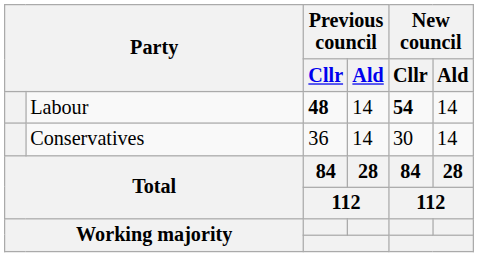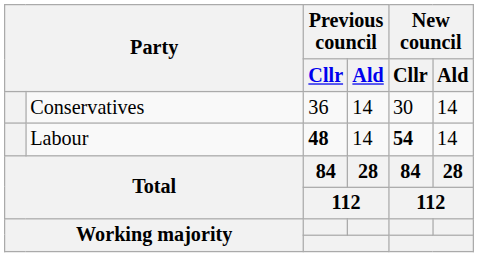rows swapped: (59, 107) <-> (87, 139)
